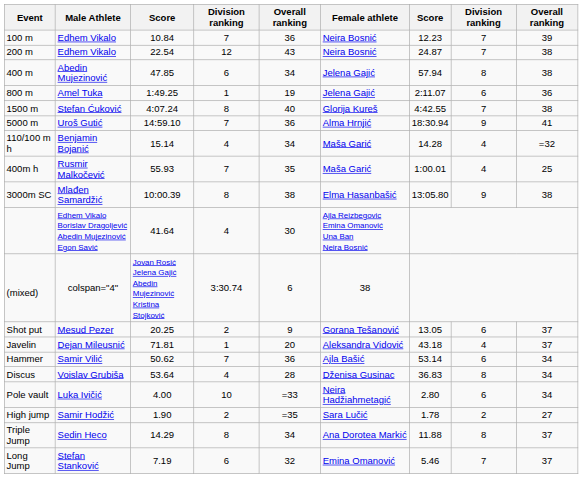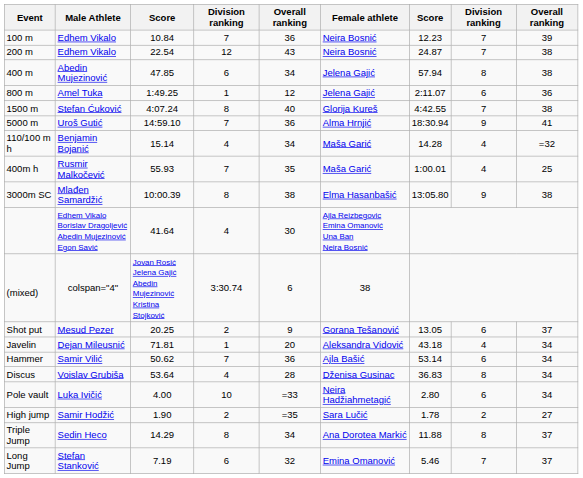(290, 93) 19 -> (290, 93) 12
(547, 345) 37 -> (547, 345) 34
